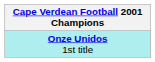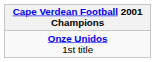(78, 44) paleturquoise background -> (78, 44) no background
